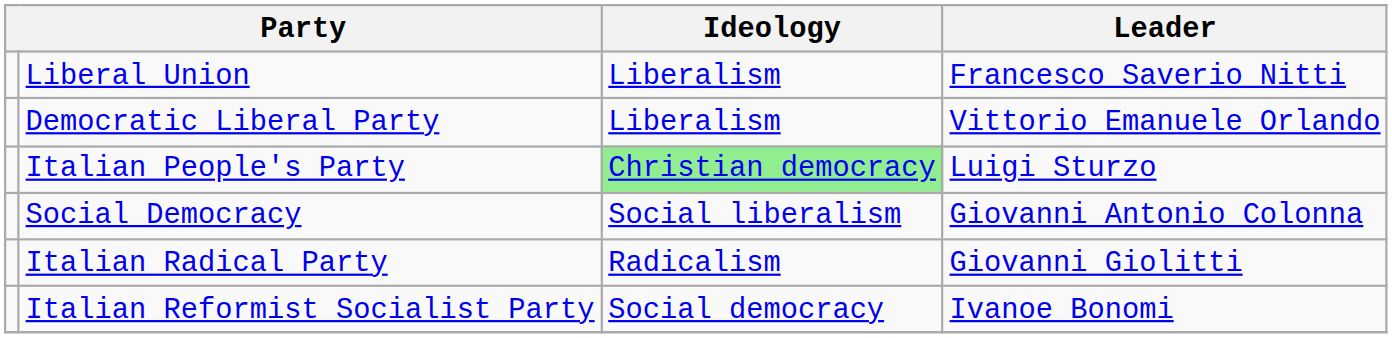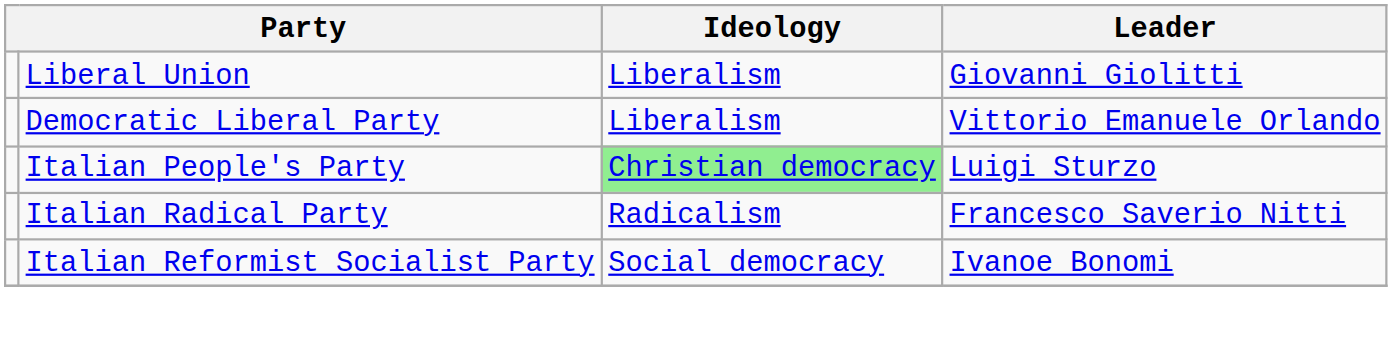(1148, 75) Francesco Saverio Nitti -> (1096, 75) Giovanni Giolitti
- row: (164, 216)
(1096, 263) Giovanni Giolitti -> (1148, 216) Francesco Saverio Nitti
